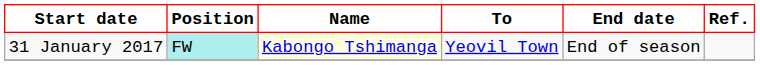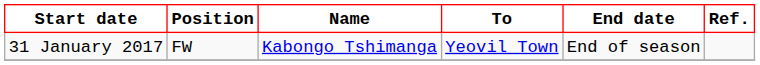(182, 47) paleturquoise background -> (182, 47) no background
(349, 47) lightyellow background -> (349, 47) no background
